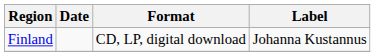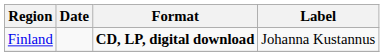(171, 39) normal -> (175, 39) bold
